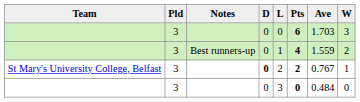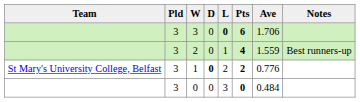columns swapped: (347, 13) <-> (223, 13)
(280, 32) normal -> (225, 32) bold
(323, 32) 1.703 -> (268, 32) 1.706
(323, 69) 0.767 -> (268, 69) 0.776
